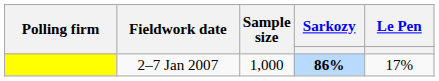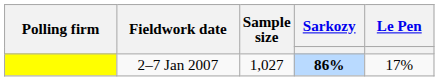(267, 65) 1,000 -> (267, 65) 1,027
